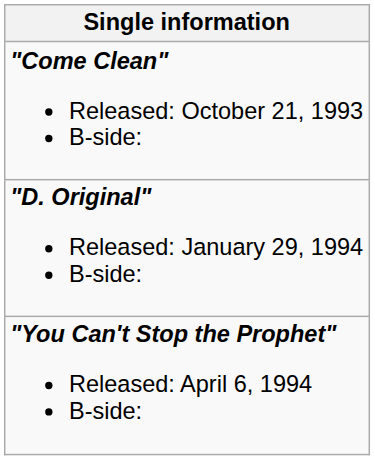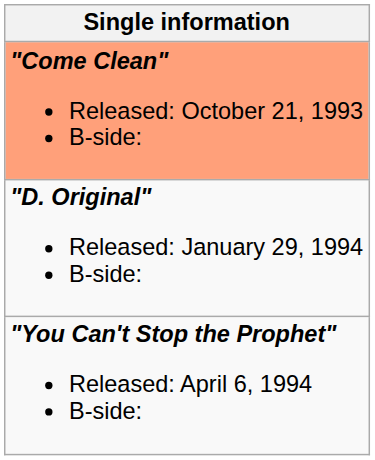(187, 99) no background -> (187, 99) lightsalmon background
